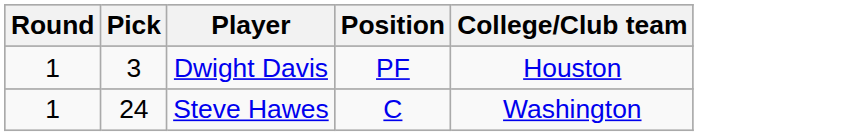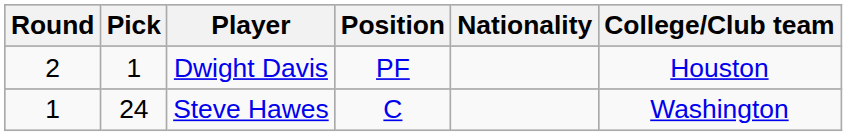+ column: (525, 25)
(53, 67) 1 -> (53, 67) 2
(134, 67) 3 -> (134, 67) 1
